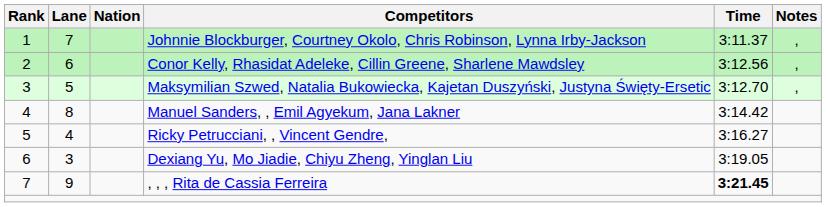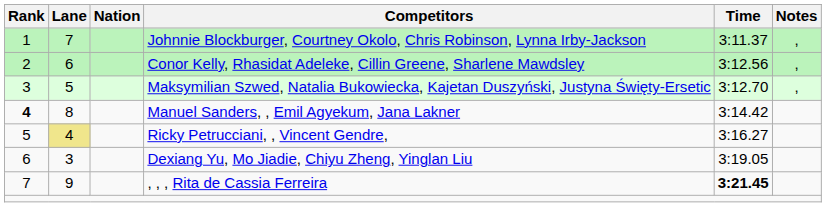(26, 111) normal -> (26, 111) bold
(69, 135) no background -> (69, 135) khaki background
